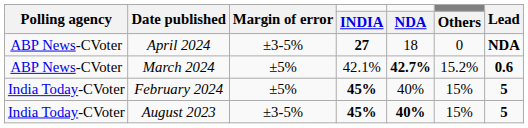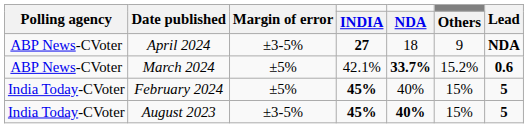(459, 45) 0 -> (459, 45) 9
(411, 67) 42.7% -> (411, 67) 33.7%
